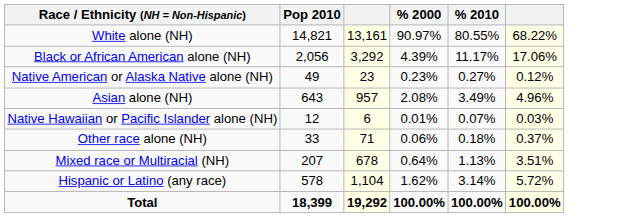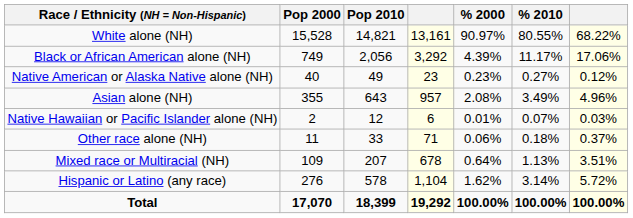+ column: (312, 14)
